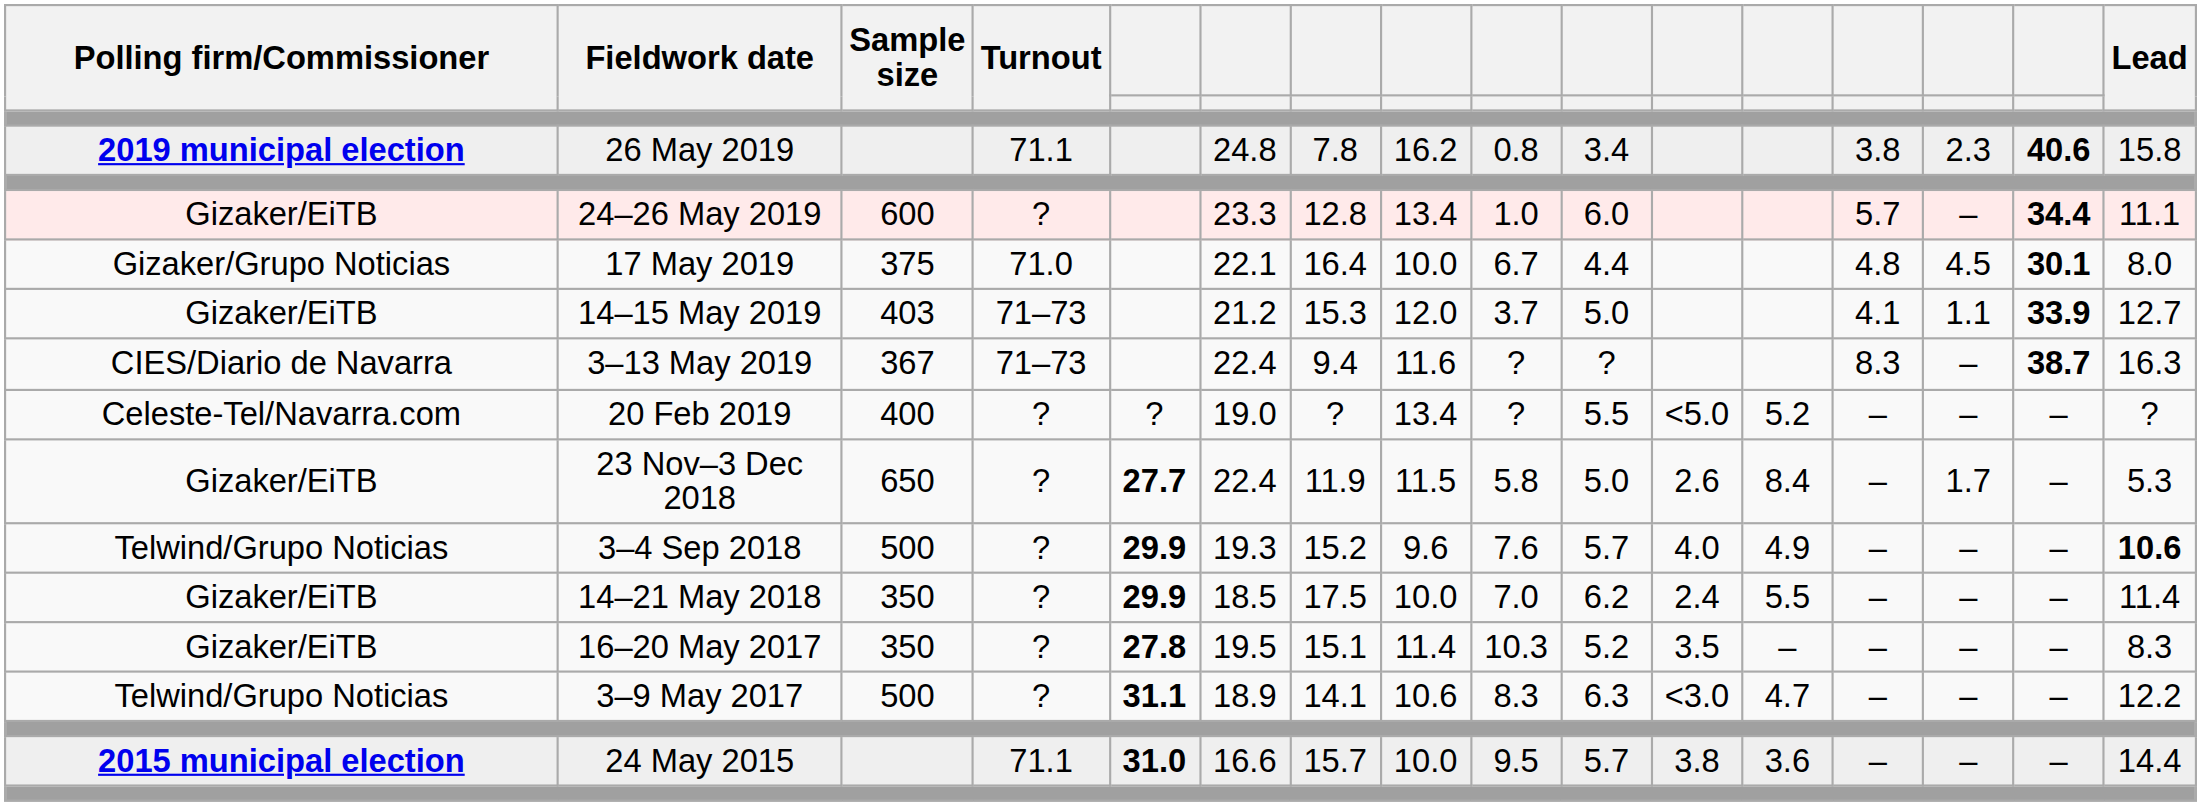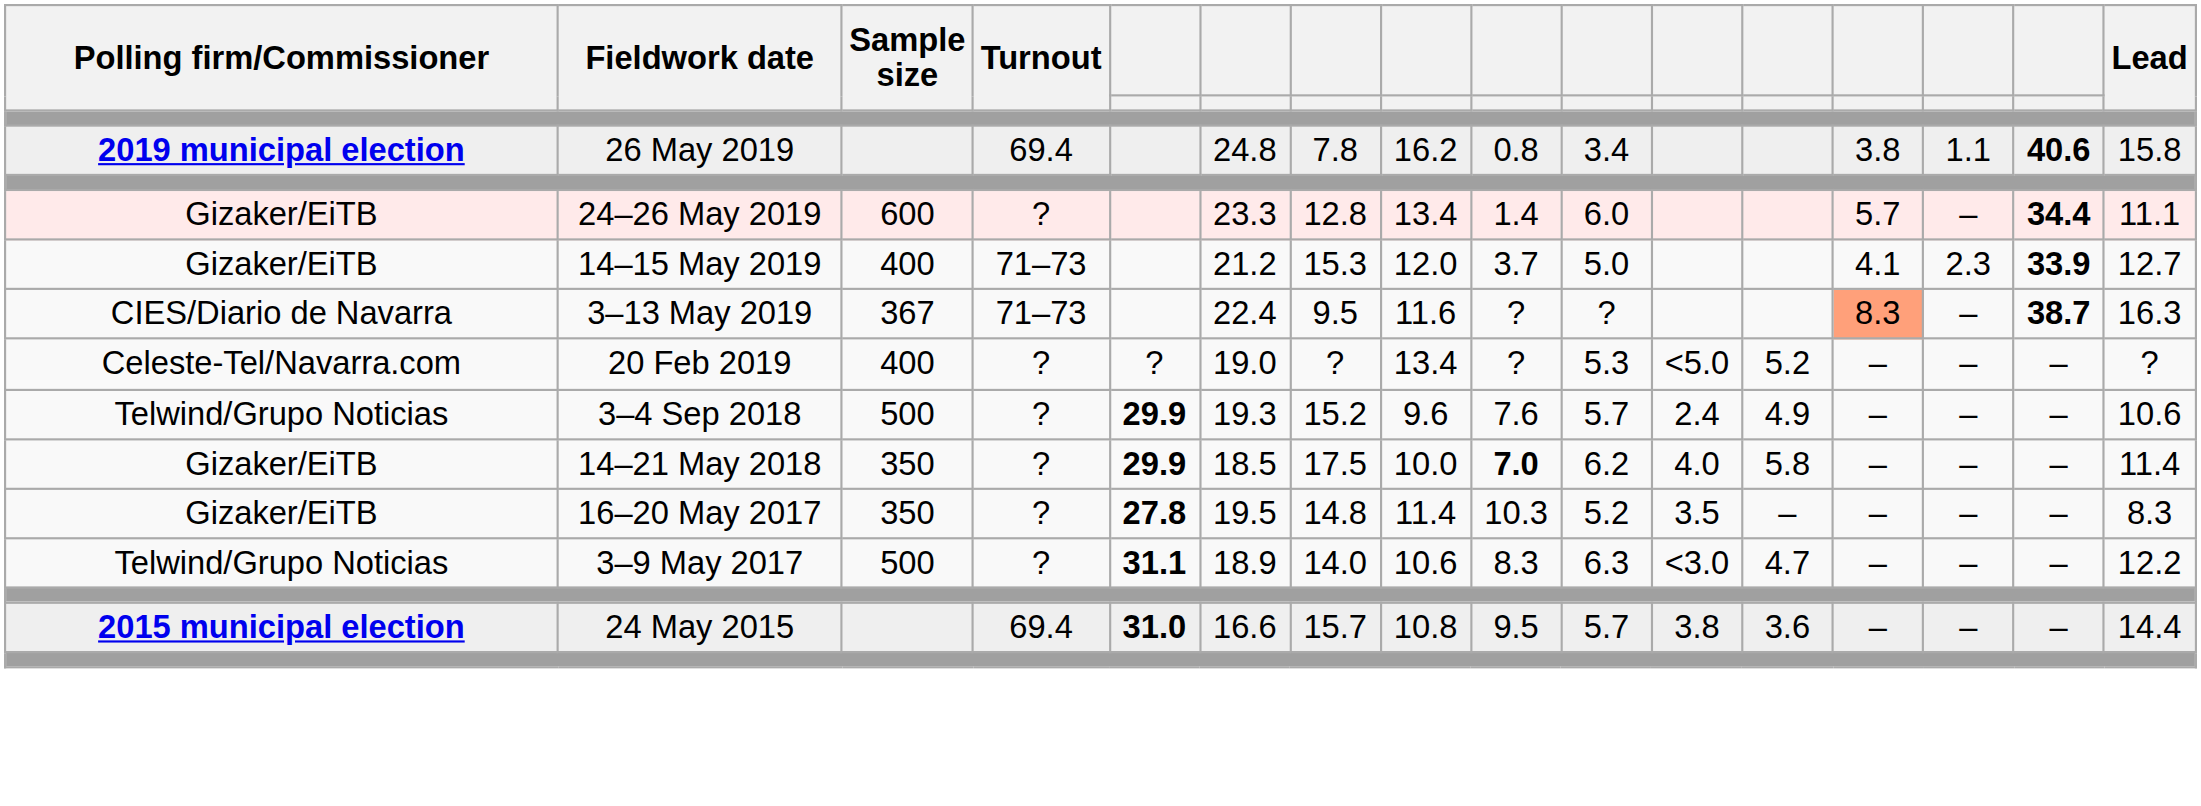(1041, 150) 71.1 -> (1041, 150) 69.4
(1968, 150) 2.3 -> (1968, 150) 1.1
(1516, 214) 1.0 -> (1516, 214) 1.4
- row: (281, 264)
(907, 314) 403 -> (907, 264) 400
(1968, 314) 1.1 -> (1968, 264) 2.3
(1335, 363) 9.4 -> (1335, 314) 9.5
(1878, 363) no background -> (1878, 314) lightsalmon background
(1607, 413) 5.5 -> (1607, 363) 5.3
- row: (281, 480)
(1697, 546) 4.0 -> (1697, 413) 2.4
(2150, 546) bold -> (2150, 413) normal
(1516, 596) normal -> (1516, 462) bold
(1697, 596) 2.4 -> (1697, 462) 4.0
(1787, 596) 5.5 -> (1787, 462) 5.8
(1335, 645) 15.1 -> (1335, 512) 14.8
(1335, 695) 14.1 -> (1335, 562) 14.0
(1041, 760) 71.1 -> (1041, 626) 69.4
(1426, 760) 10.0 -> (1426, 626) 10.8
